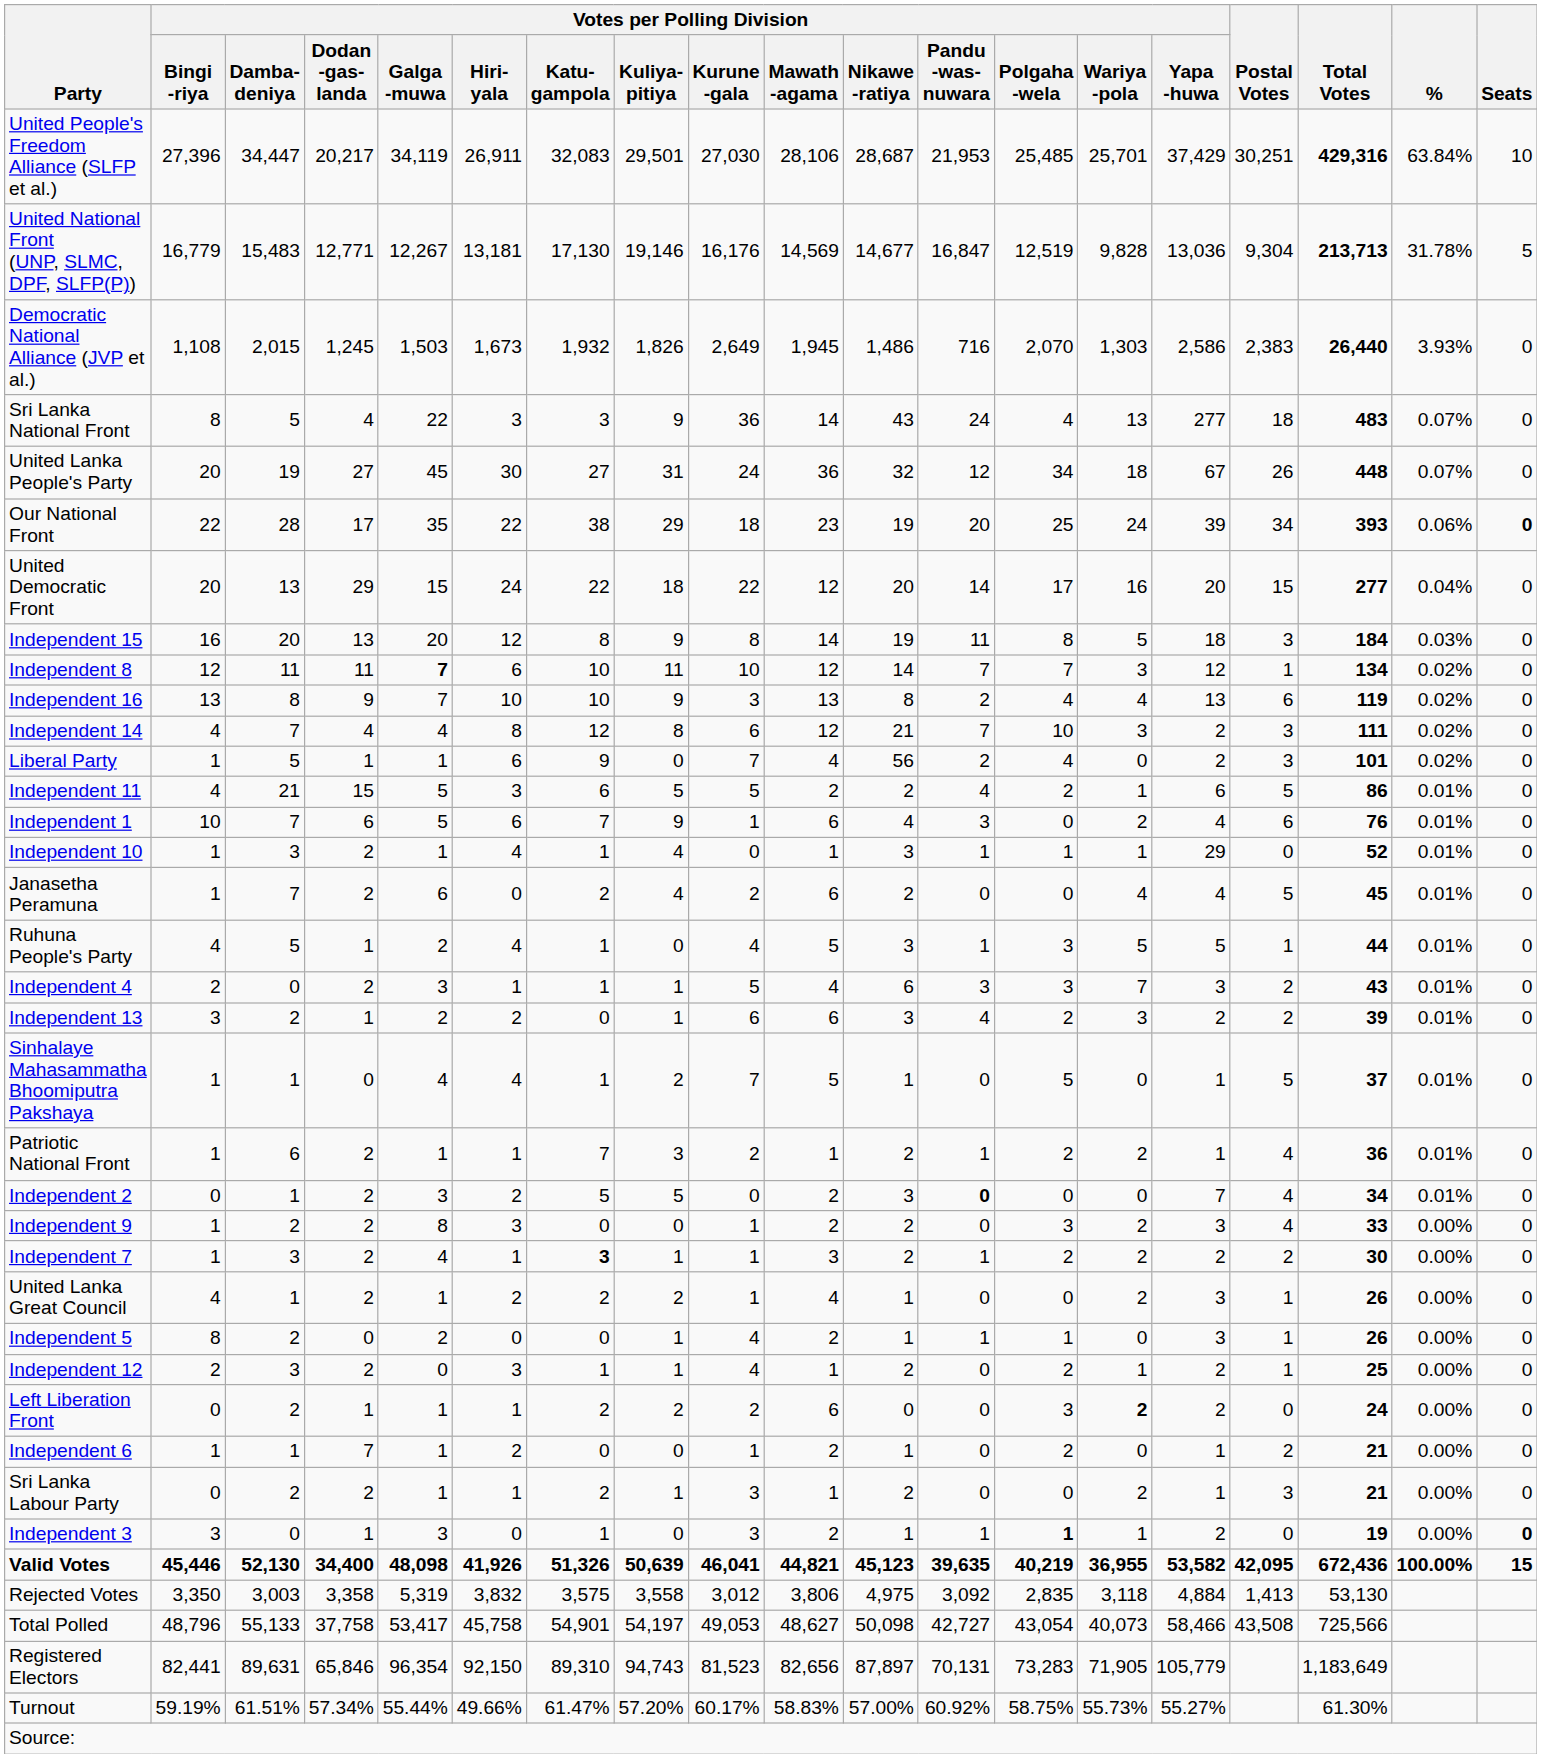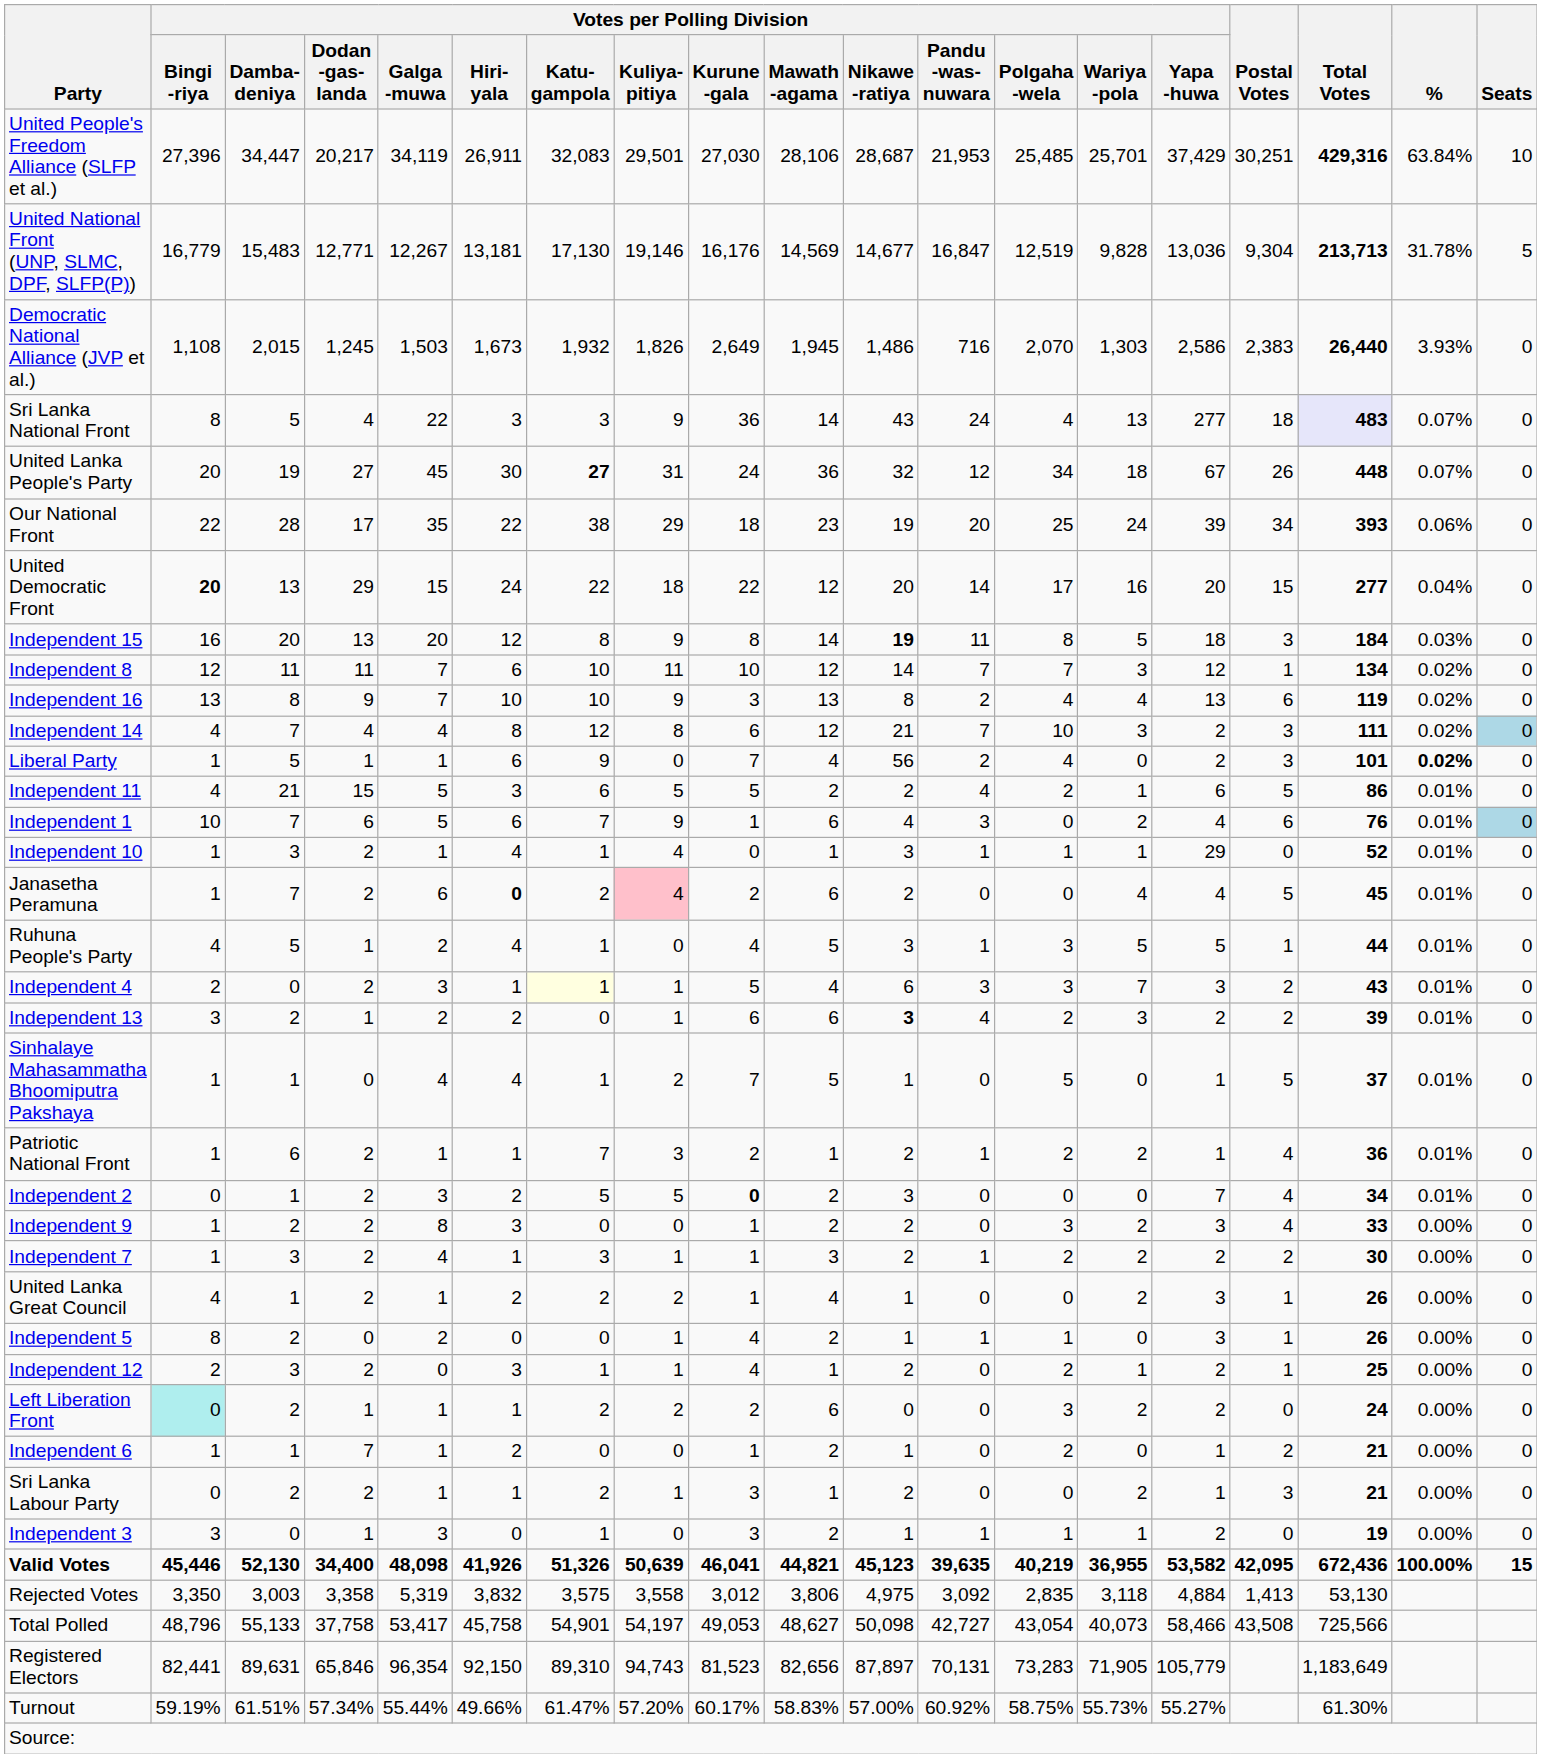(1372, 420) no background -> (1372, 420) lavender background
(599, 472) normal -> (599, 472) bold
(1527, 524) bold -> (1527, 524) normal
(210, 587) normal -> (210, 587) bold
(903, 639) normal -> (903, 639) bold
(443, 669) bold -> (443, 669) normal
(1527, 730) no background -> (1527, 730) lightblue background
(1445, 761) normal -> (1445, 761) bold
(1527, 822) no background -> (1527, 822) lightblue background
(516, 893) normal -> (516, 893) bold
(678, 893) no background -> (678, 893) pink background
(604, 987) no background -> (604, 987) lightyellow background
(909, 1017) normal -> (909, 1017) bold
(754, 1195) normal -> (754, 1195) bold
(985, 1195) bold -> (985, 1195) normal
(604, 1256) bold -> (604, 1256) normal
(215, 1410) no background -> (215, 1410) paleturquoise background
(1142, 1410) bold -> (1142, 1410) normal
(1068, 1534) bold -> (1068, 1534) normal
(1527, 1534) bold -> (1527, 1534) normal
